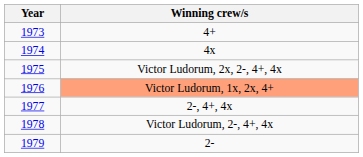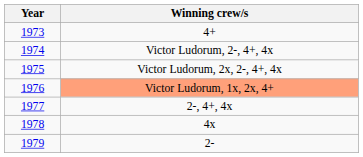(210, 50) 4x -> (210, 50) Victor Ludorum, 2-, 4+, 4x
(210, 124) Victor Ludorum, 2-, 4+, 4x -> (210, 124) 4x
